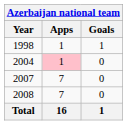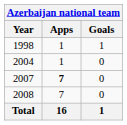(61, 62) pink background -> (61, 62) no background
(61, 78) normal -> (61, 78) bold
